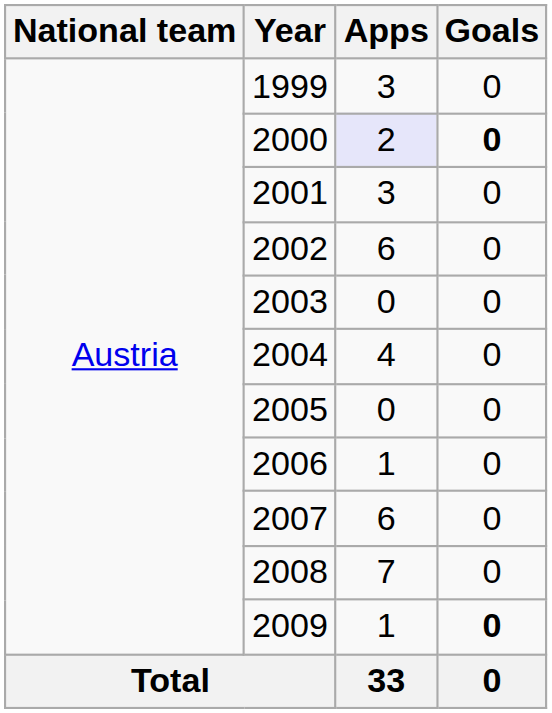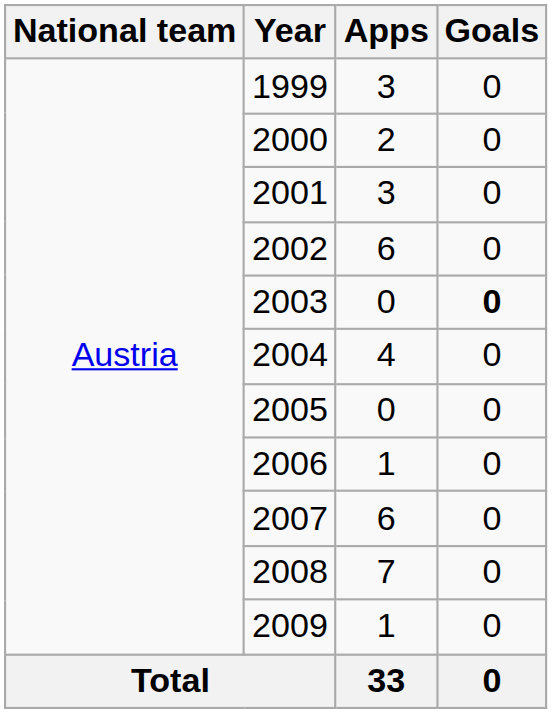(386, 139) lavender background -> (386, 139) no background
(492, 139) bold -> (492, 139) normal
(492, 301) normal -> (492, 301) bold
(492, 626) bold -> (492, 626) normal
